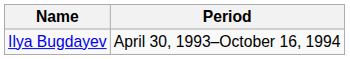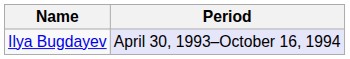(227, 41) no background -> (227, 41) lavender background
